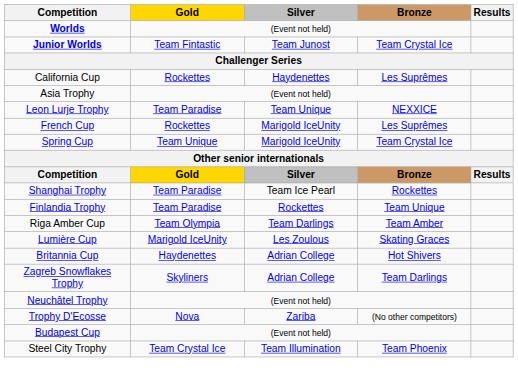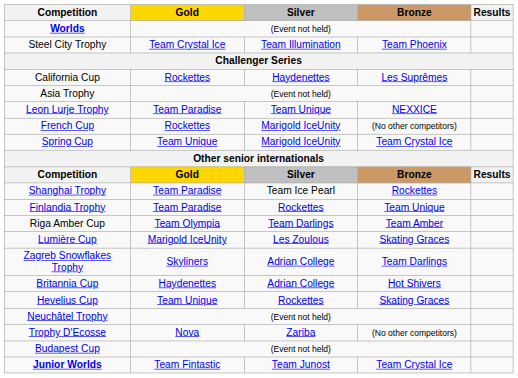rows swapped: (67, 45) <-> (67, 348)
(414, 126) Les Suprêmes -> (414, 126) (No other competitors)
rows swapped: (67, 256) <-> (67, 278)
+ row: (67, 300)
